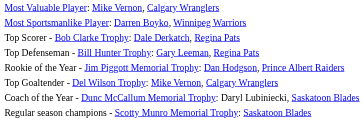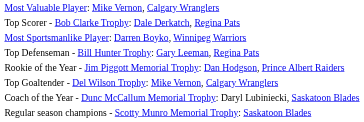(125, 22) Most Sportsmanlike Player: Darren Boyko, Winnipeg Warriors -> (122, 22) Top Scorer - Bob Clarke Trophy: Dale Derkatch, Regina Pats
(122, 38) Top Scorer - Bob Clarke Trophy: Dale Derkatch, Regina Pats -> (125, 38) Most Sportsmanlike Player: Darren Boyko, Winnipeg Warriors
